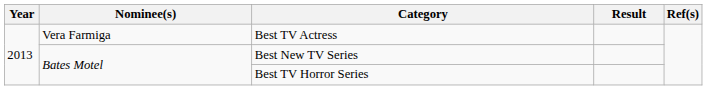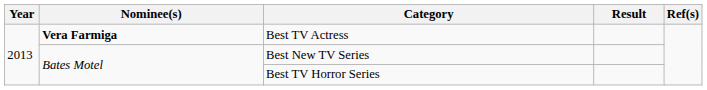(76, 34) normal -> (80, 34) bold
